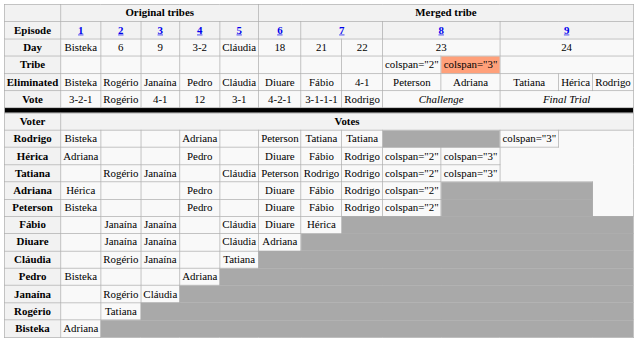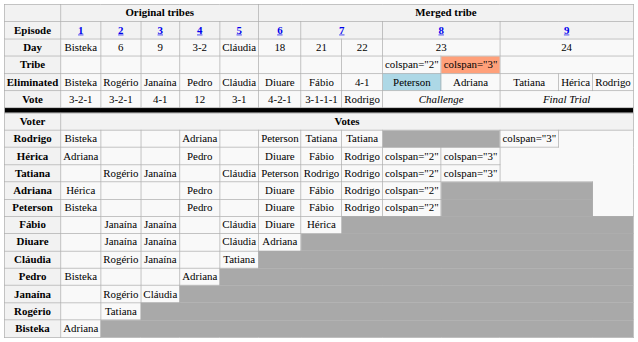(412, 82) no background -> (412, 82) lightblue background
(121, 99) Rogério -> (121, 99) 3-2-1
